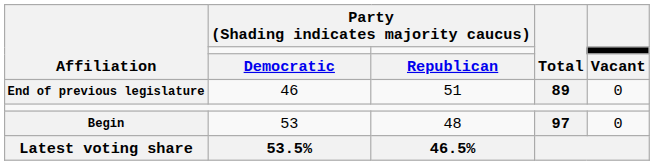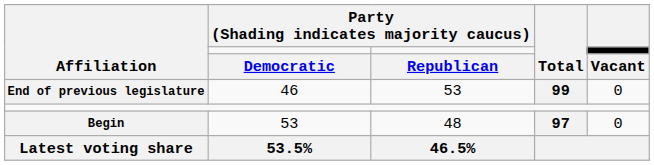(453, 91) 51 -> (453, 91) 53
(561, 91) 89 -> (561, 91) 99
